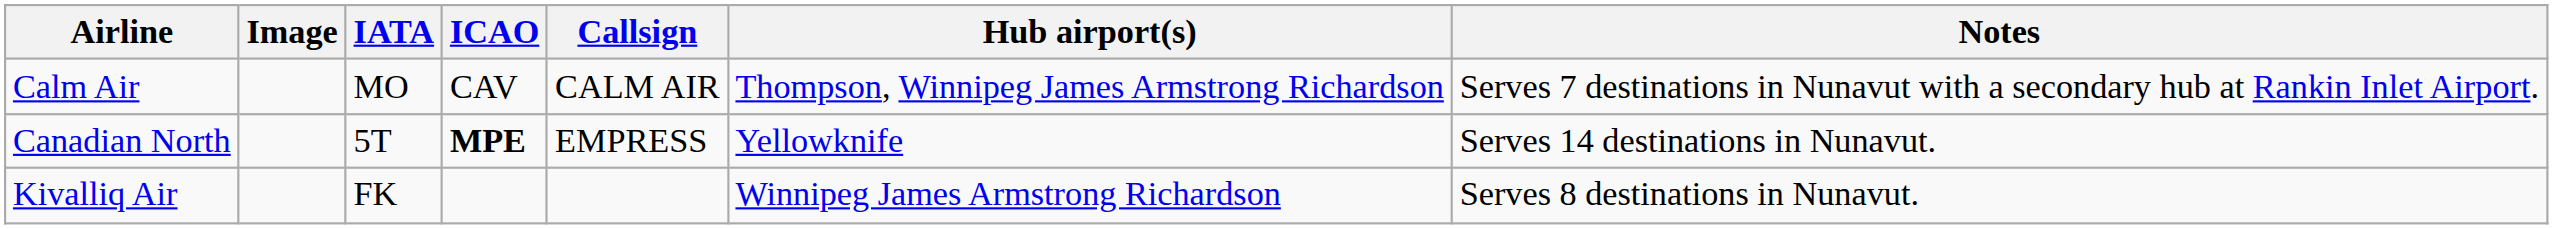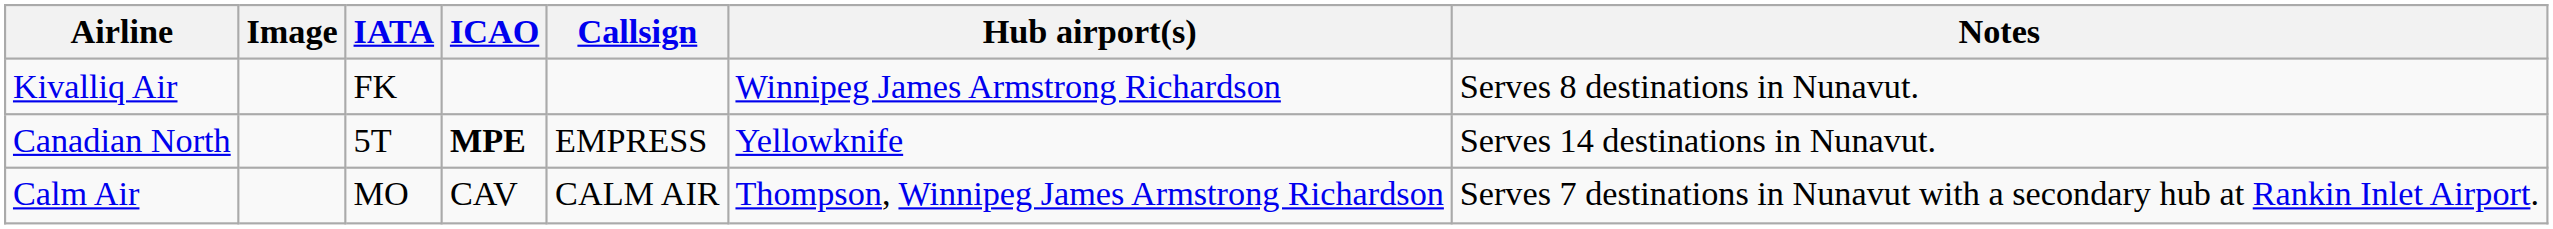rows swapped: (76, 85) <-> (95, 194)
